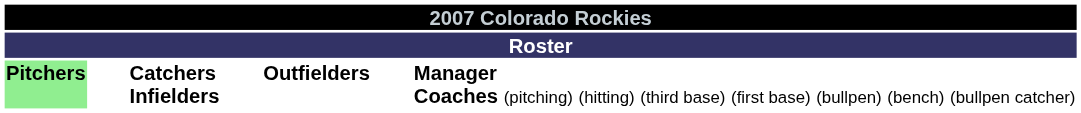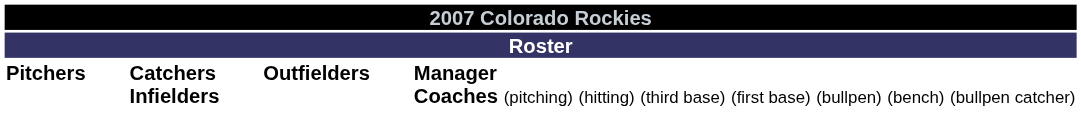(46, 73) lightgreen background -> (46, 73) no background
